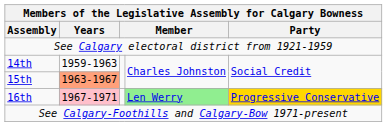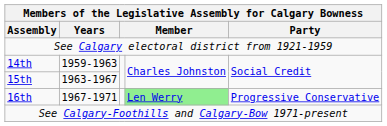(89, 80) lightsalmon background -> (89, 80) no background
(89, 97) pink background -> (89, 97) no background
(305, 97) gold background -> (305, 97) no background
